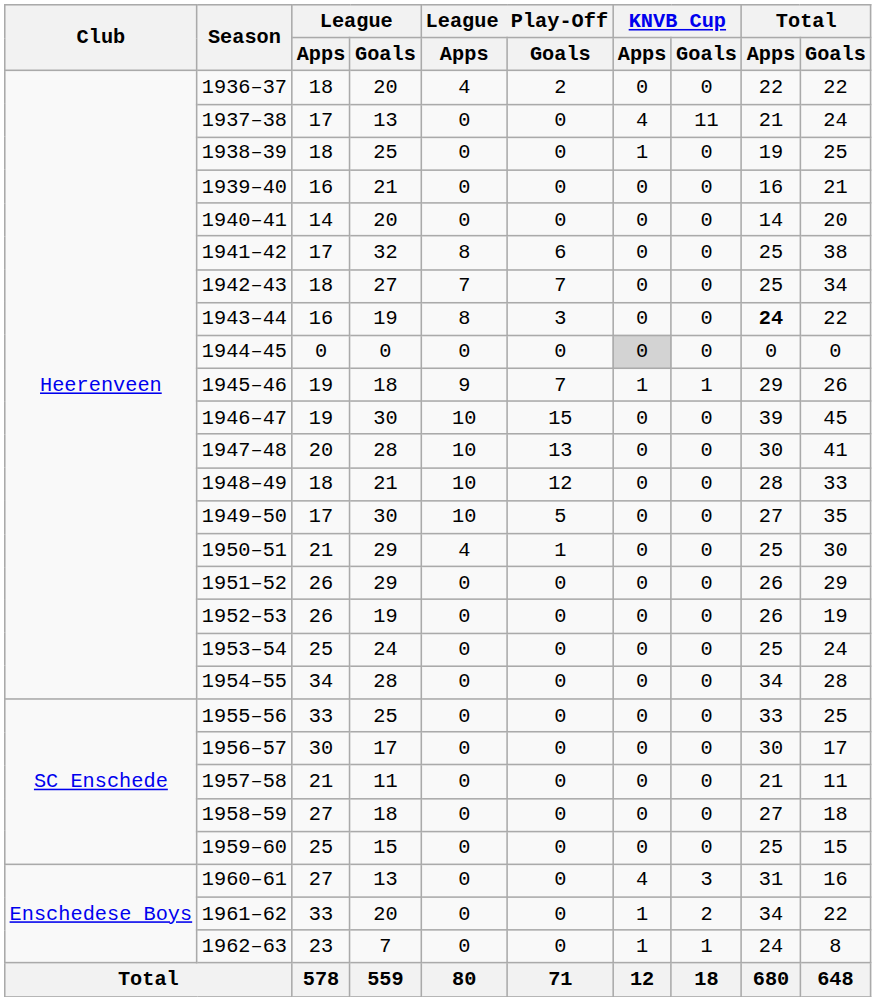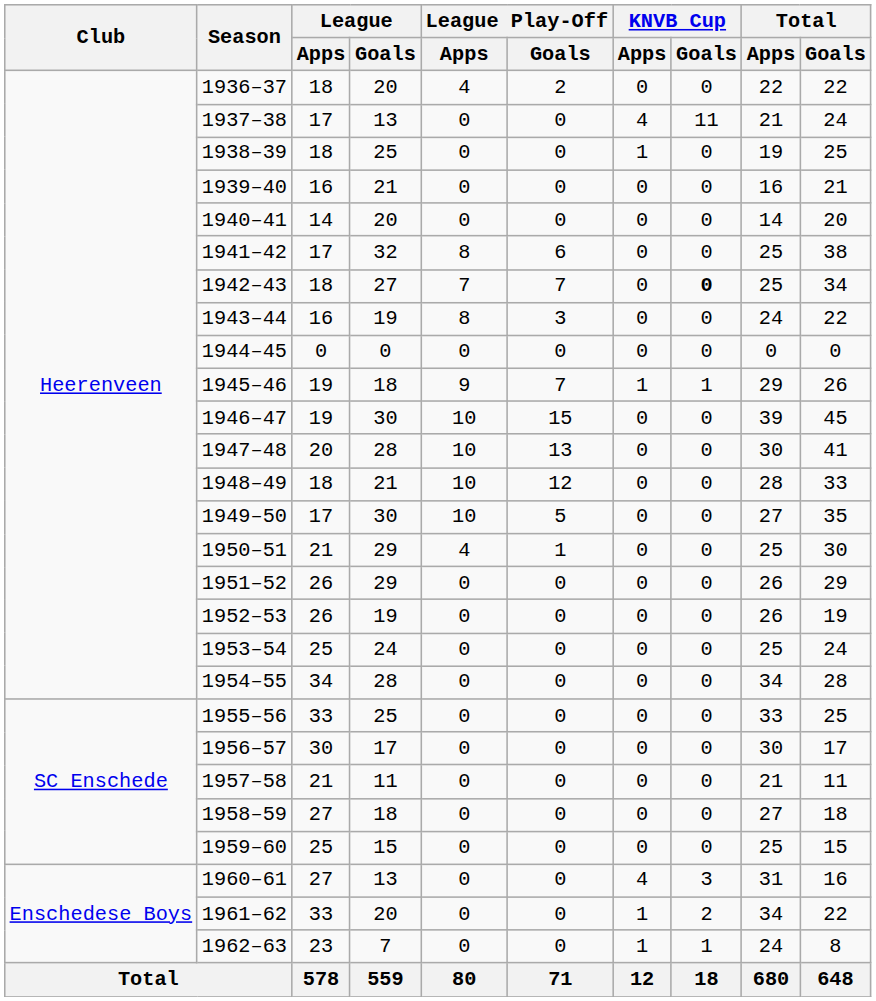(707, 286) normal -> (707, 286) bold
(771, 319) bold -> (771, 319) normal
(642, 352) lightgrey background -> (642, 352) no background
